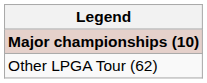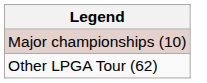(104, 42) bold -> (97, 42) normal
